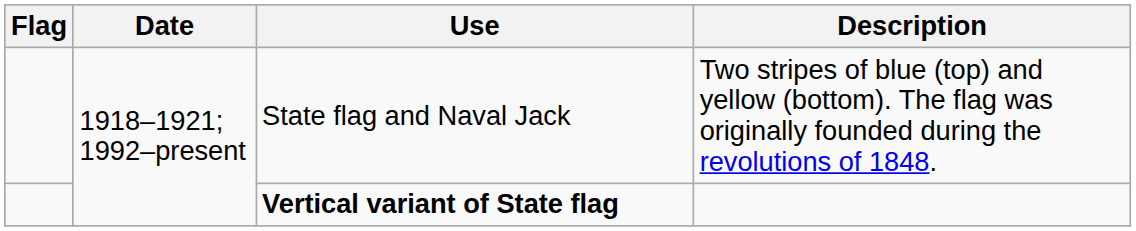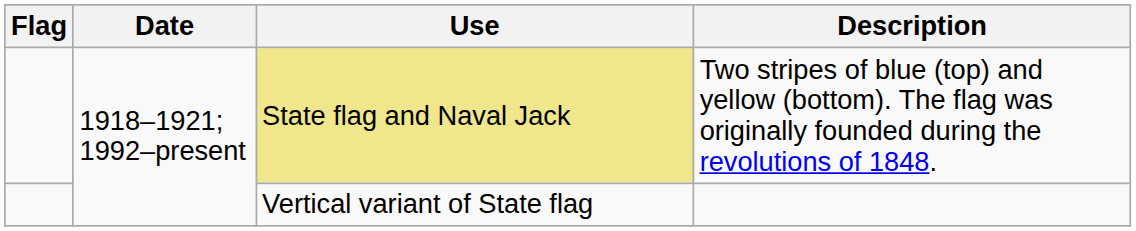(416, 115) no background -> (416, 115) khaki background
(440, 204) bold -> (428, 204) normal
